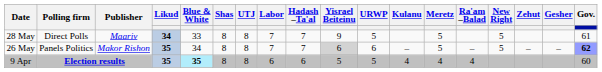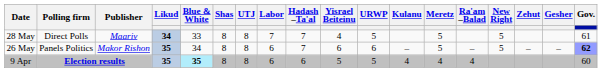(339, 36) 9 -> (339, 36) 4
(272, 49) 7 -> (272, 49) 6
(339, 49) lightgrey background -> (339, 49) no background
